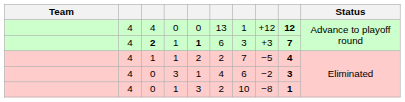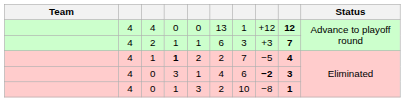(153, 43) bold -> (153, 43) normal
(198, 43) bold -> (198, 43) normal
(176, 58) normal -> (176, 58) bold
(267, 74) normal -> (267, 74) bold
